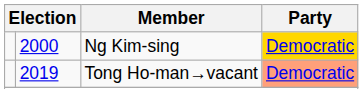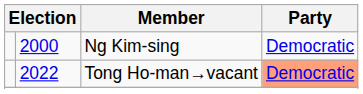(310, 45) gold background -> (310, 45) no background
(39, 73) 2019 -> (39, 73) 2022
